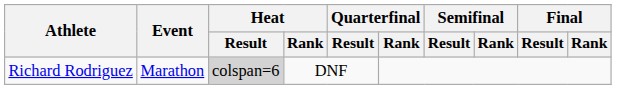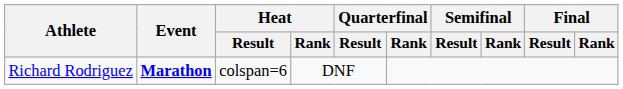(172, 71) normal -> (176, 71) bold
(246, 71) lightgrey background -> (253, 71) no background
